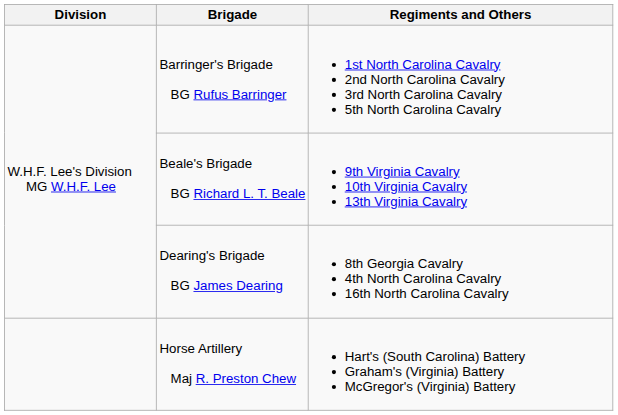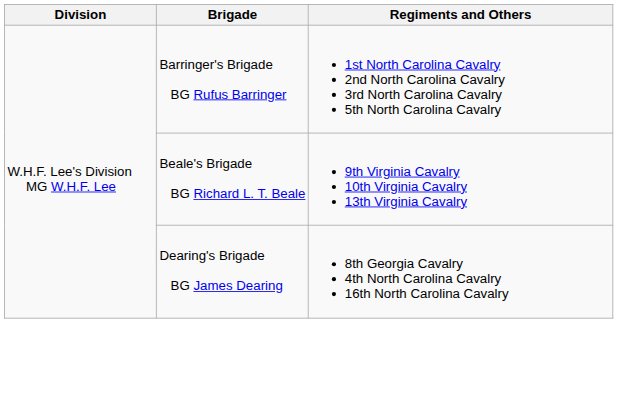- row: (228, 364)
